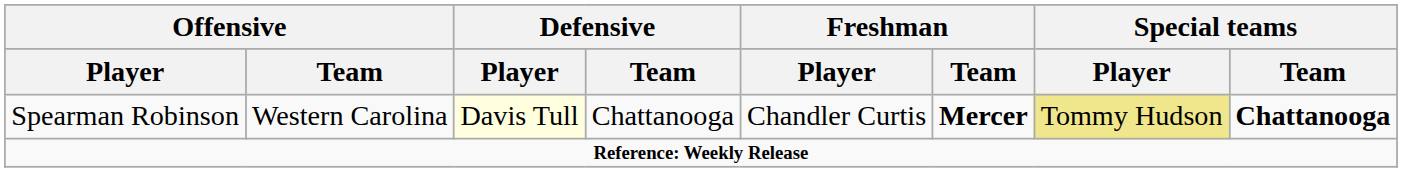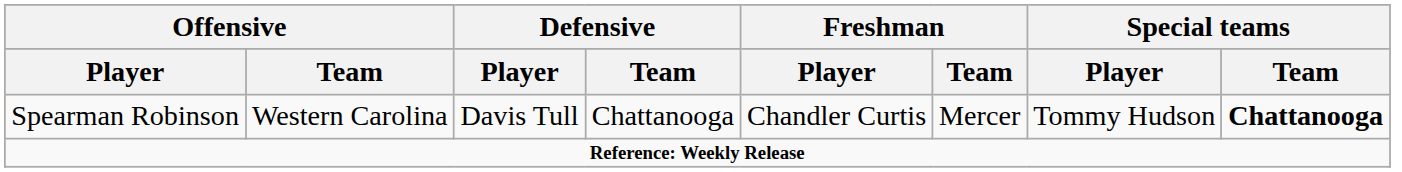(520, 116) lightyellow background -> (520, 116) no background
(983, 116) bold -> (980, 116) normal
(1132, 116) khaki background -> (1124, 116) no background
